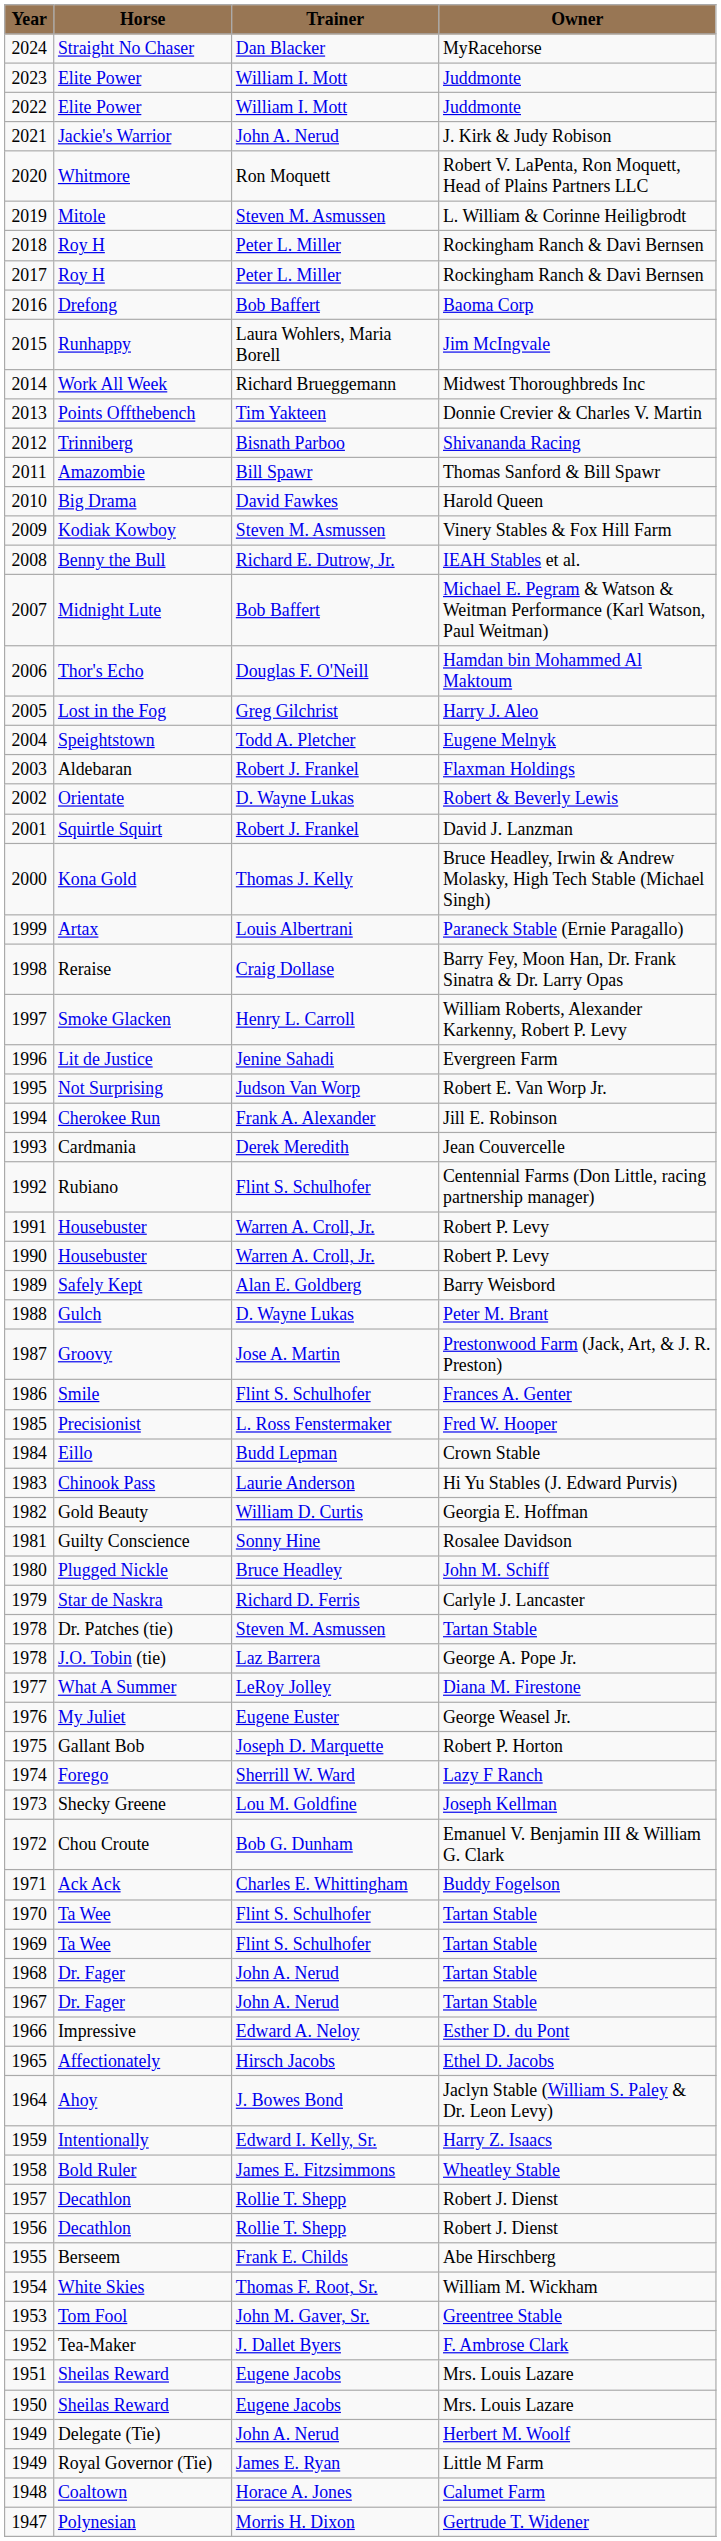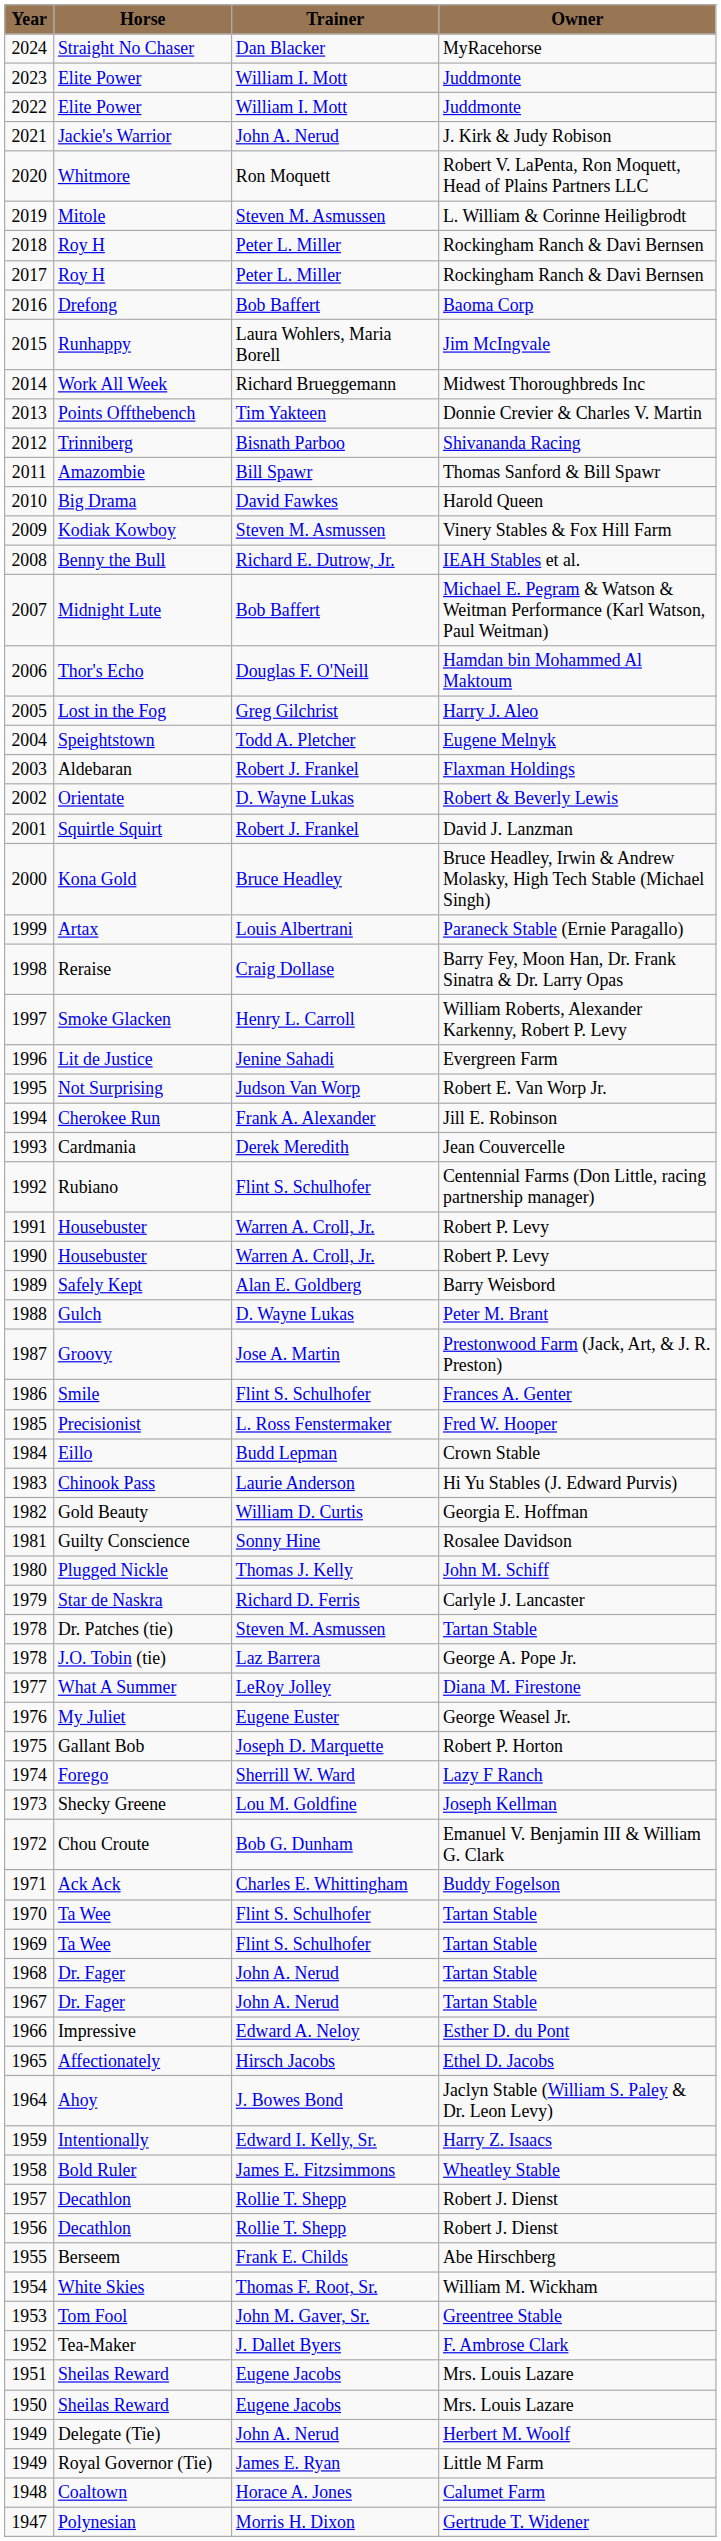(294, 878) Thomas J. Kelly -> (289, 878) Bruce Headley
(289, 1570) Bruce Headley -> (294, 1570) Thomas J. Kelly
